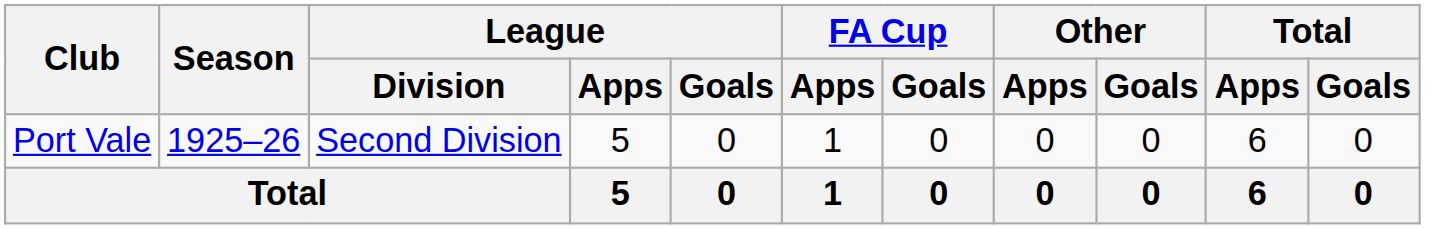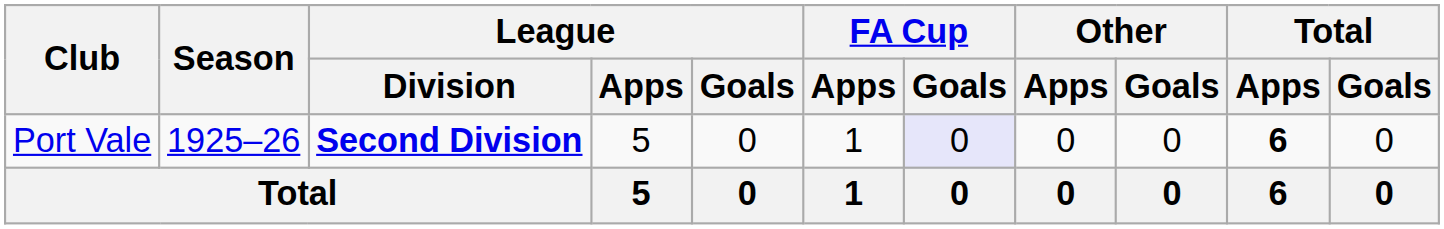(439, 140) normal -> (449, 140) bold
(939, 140) no background -> (960, 140) lavender background
(1257, 140) normal -> (1278, 140) bold
